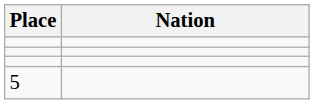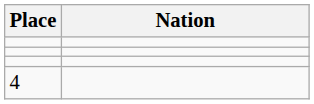(15, 82) 5 -> (15, 82) 4
